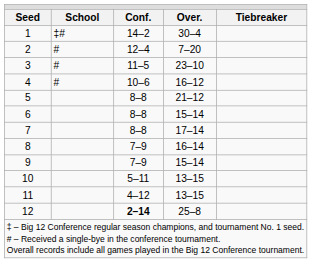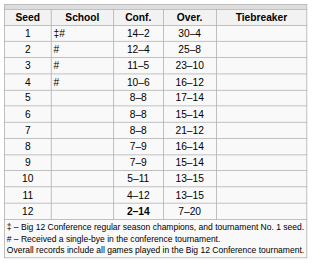(190, 50) 7–20 -> (190, 50) 25–8
(190, 98) 21–12 -> (190, 98) 17–14
(190, 131) 17–14 -> (190, 131) 21–12
(190, 211) 25–8 -> (190, 211) 7–20
